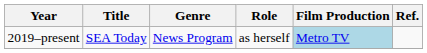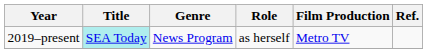(116, 37) no background -> (116, 37) paleturquoise background
(323, 37) lightblue background -> (323, 37) no background
